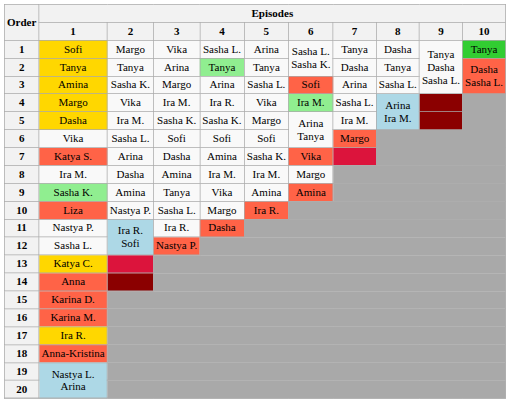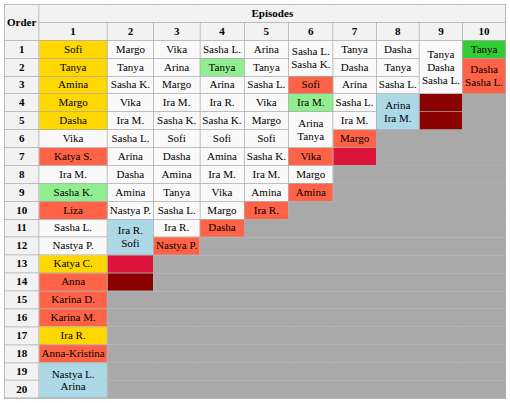(73, 228) Nastya P. -> (73, 228) Sasha L.
(73, 245) Sasha L. -> (73, 245) Nastya P.
